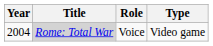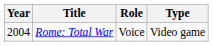(74, 31) lightgrey background -> (74, 31) no background
